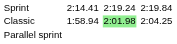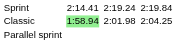(83, 21) no background -> (83, 21) lightgreen background
(120, 21) lightgreen background -> (120, 21) no background
